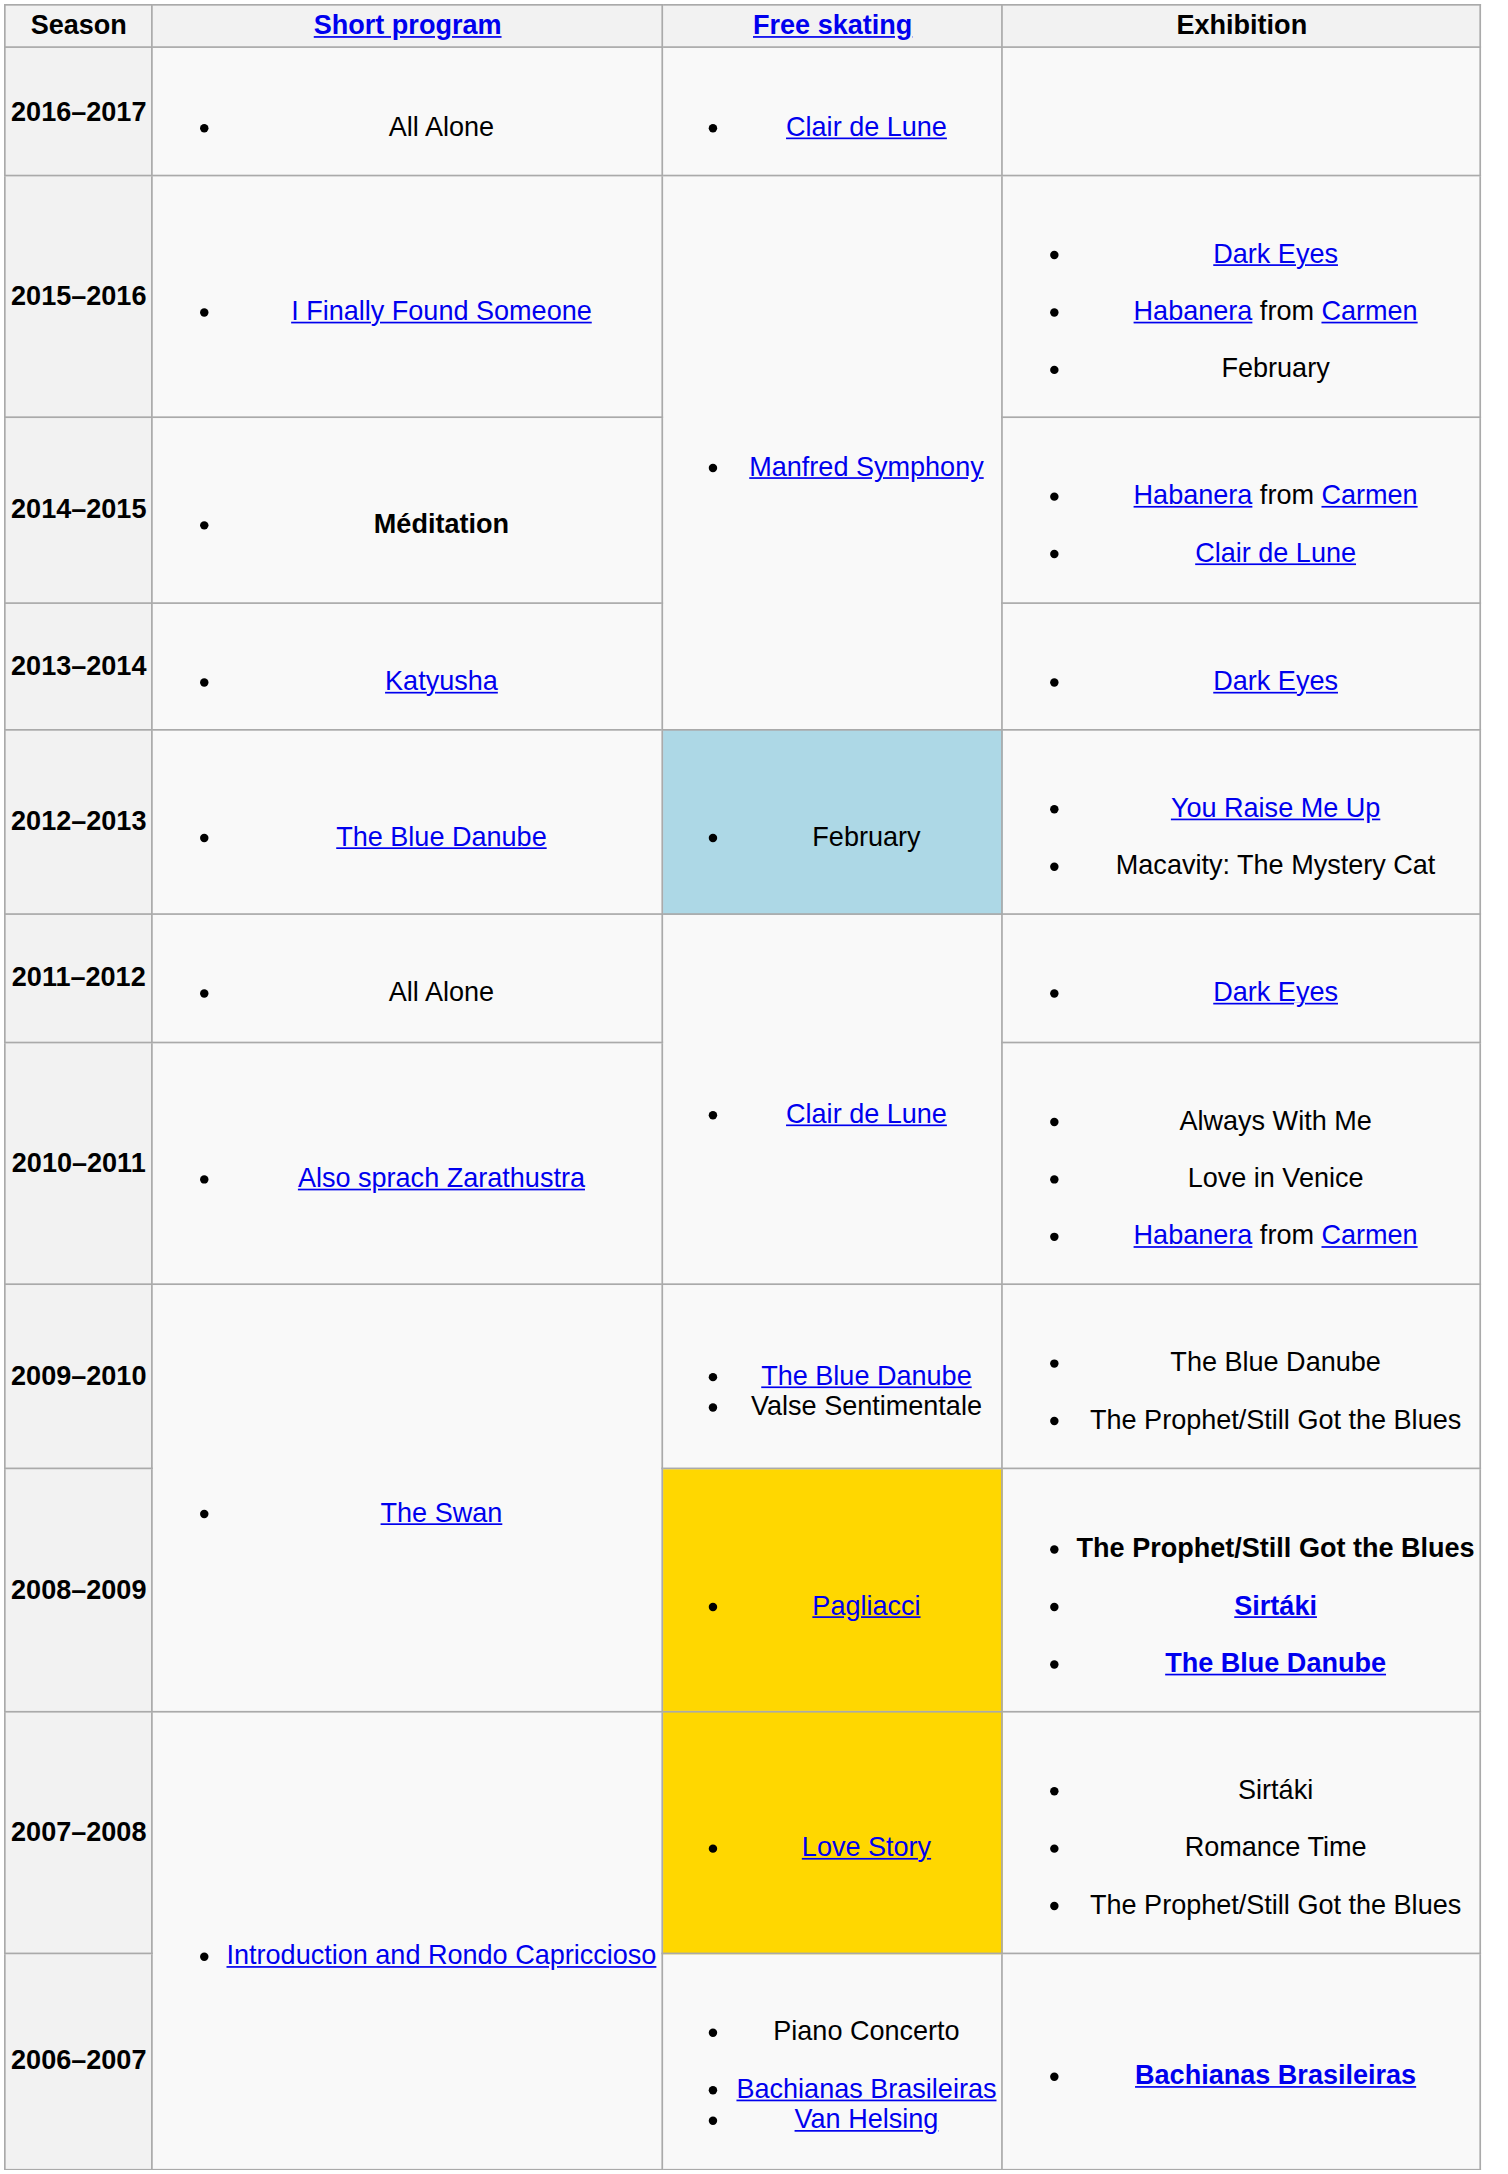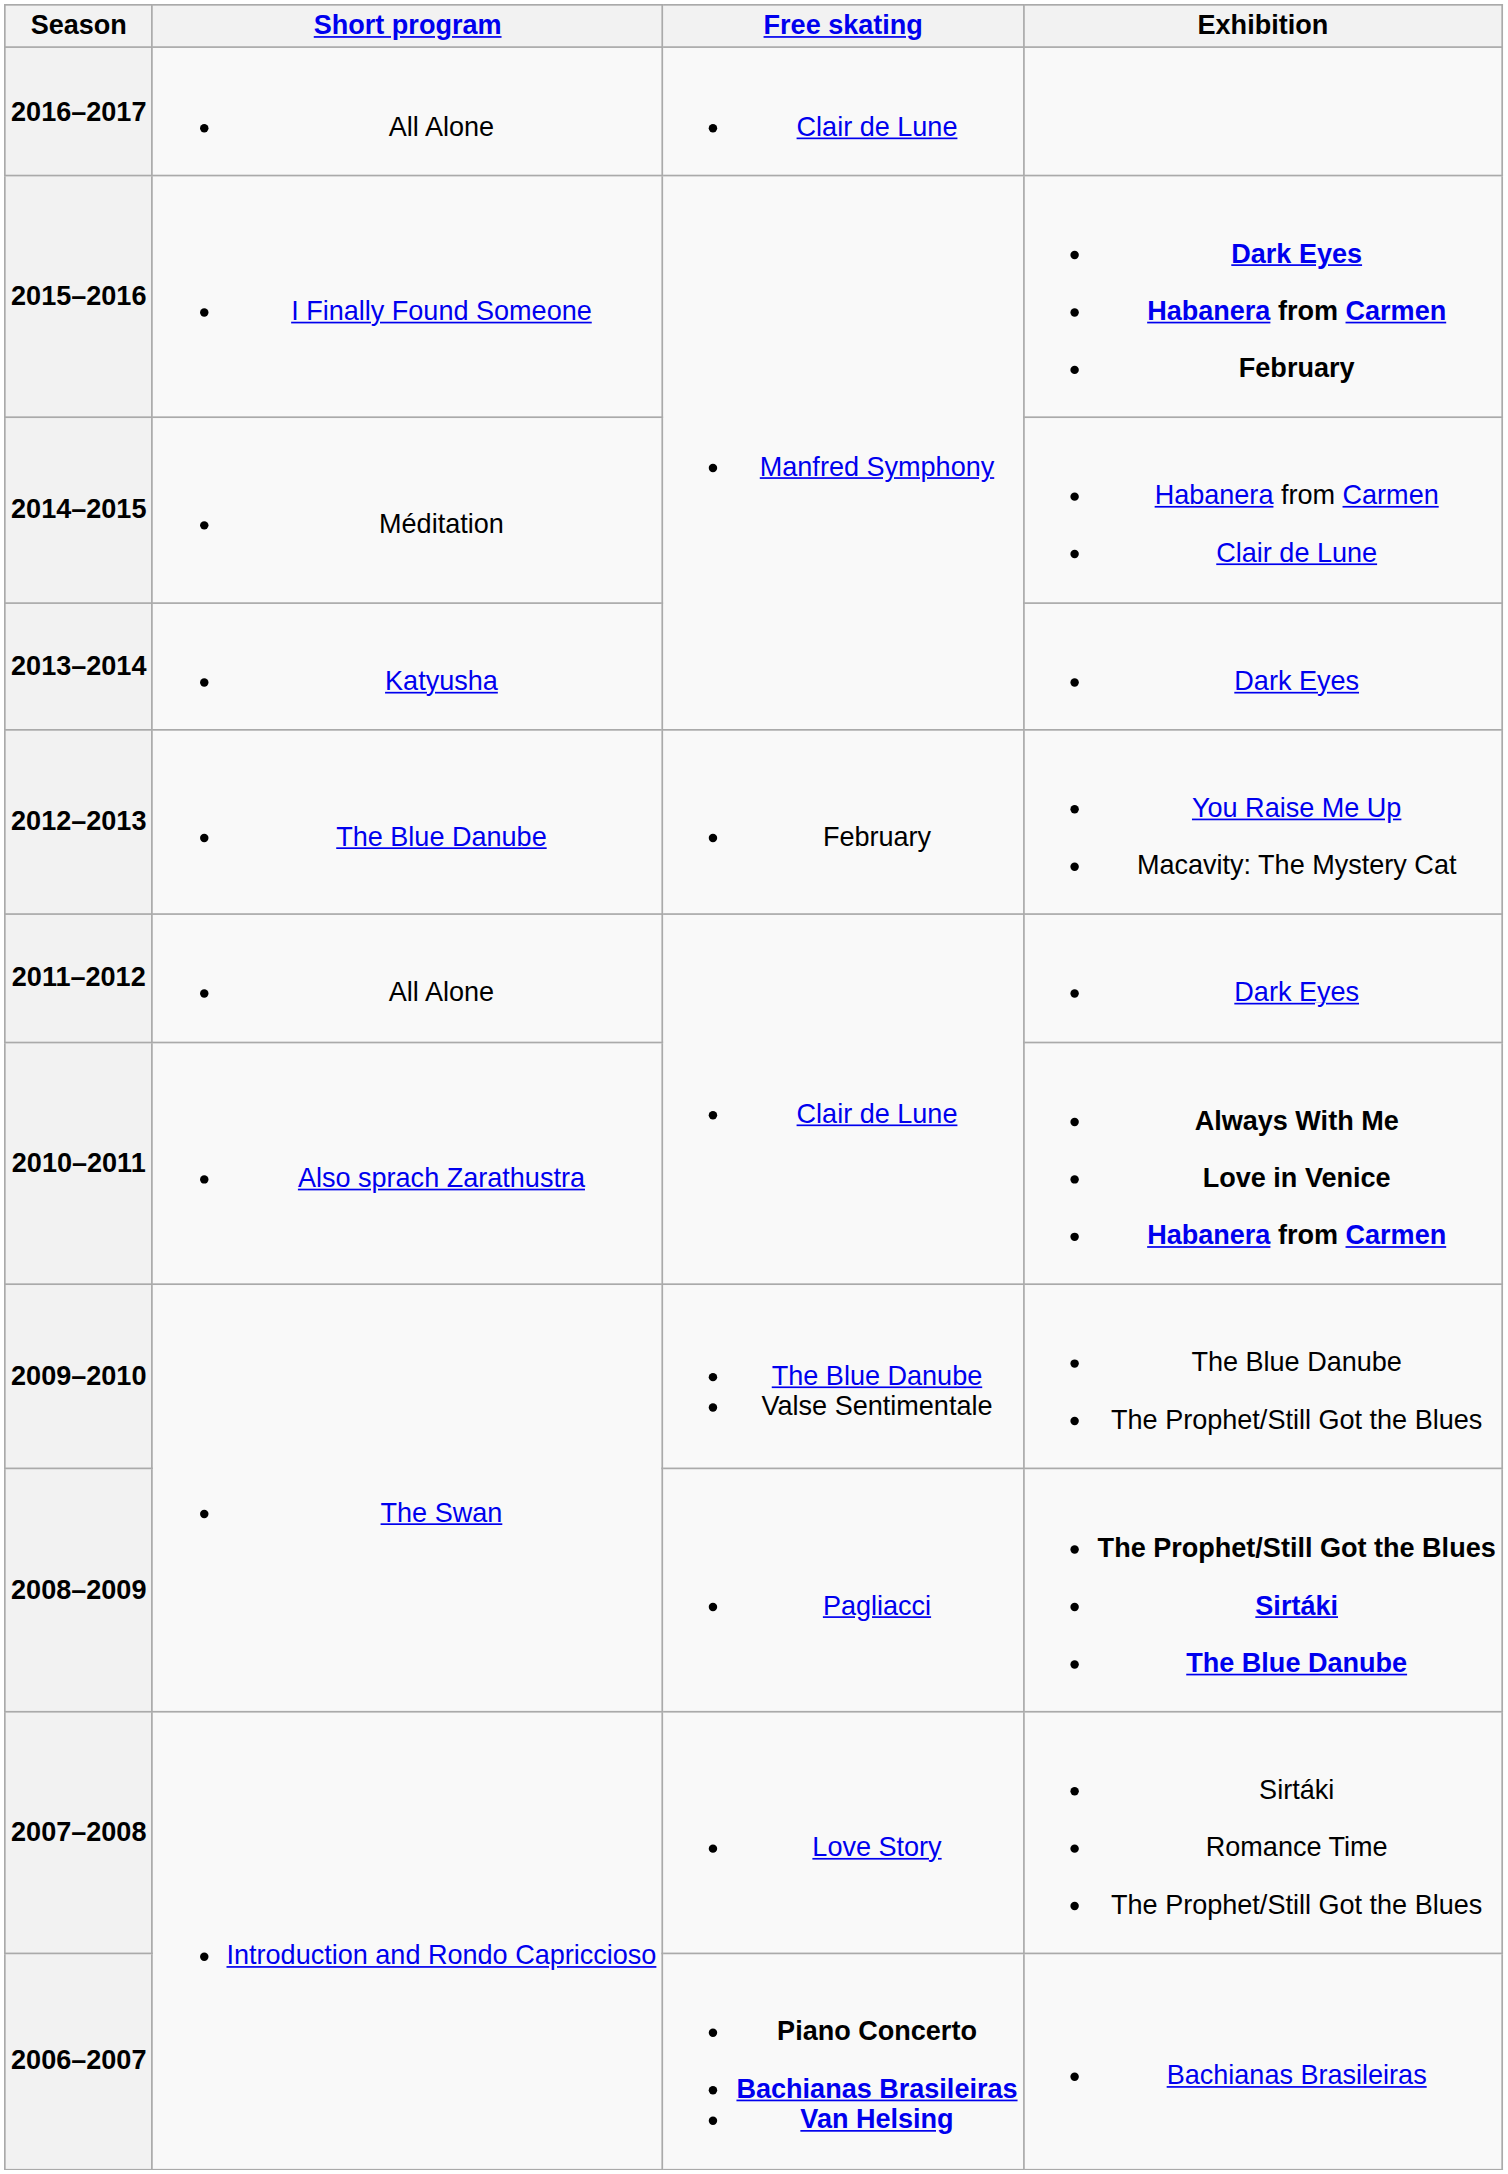(1242, 311) normal -> (1263, 311) bold
(408, 525) bold -> (408, 525) normal
(833, 837) lightblue background -> (843, 837) no background
(1242, 1178) normal -> (1263, 1178) bold
(833, 1605) gold background -> (843, 1605) no background
(833, 1848) gold background -> (843, 1848) no background
(833, 2076) normal -> (843, 2076) bold
(1242, 2076) bold -> (1263, 2076) normal
